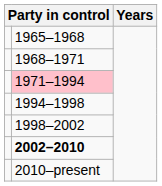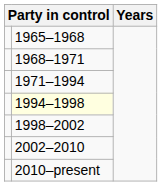(50, 81) pink background -> (50, 81) no background
(50, 103) no background -> (50, 103) lightyellow background
(50, 147) bold -> (50, 147) normal
